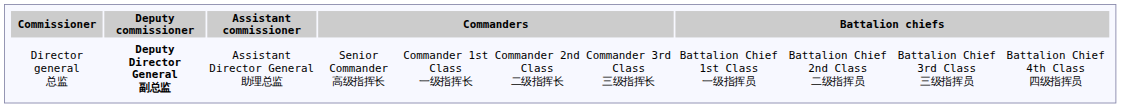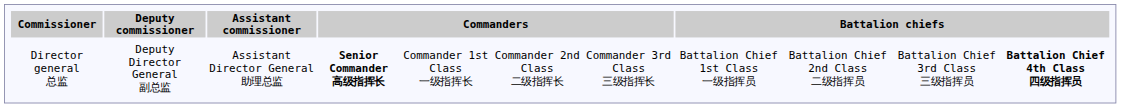(155, 69) bold -> (155, 69) normal
(359, 69) normal -> (359, 69) bold
(1056, 69) normal -> (1056, 69) bold
